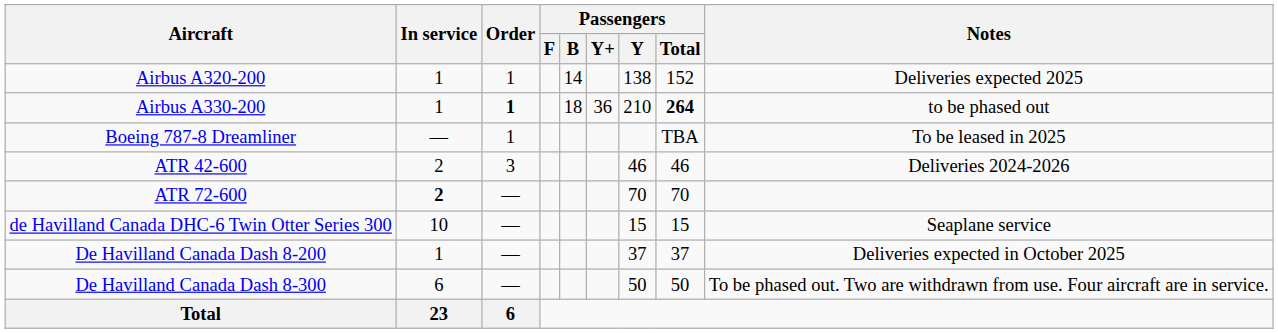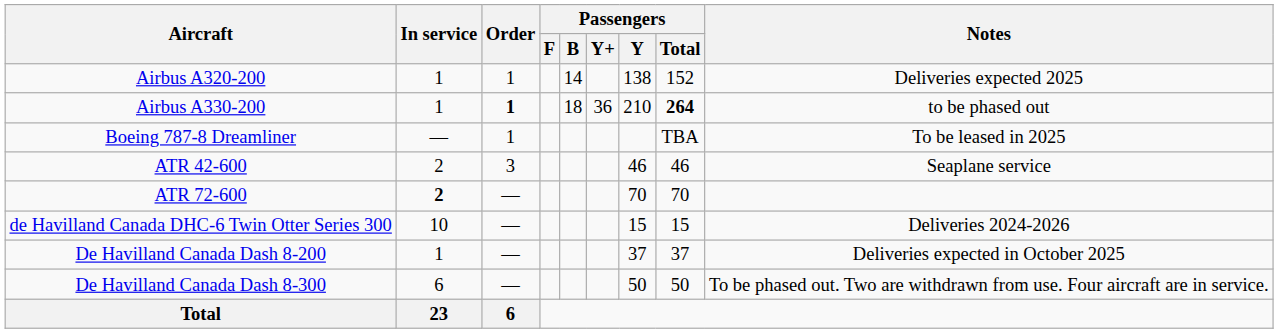(989, 166) Deliveries 2024-2026 -> (989, 166) Seaplane service
(989, 225) Seaplane service -> (989, 225) Deliveries 2024-2026
